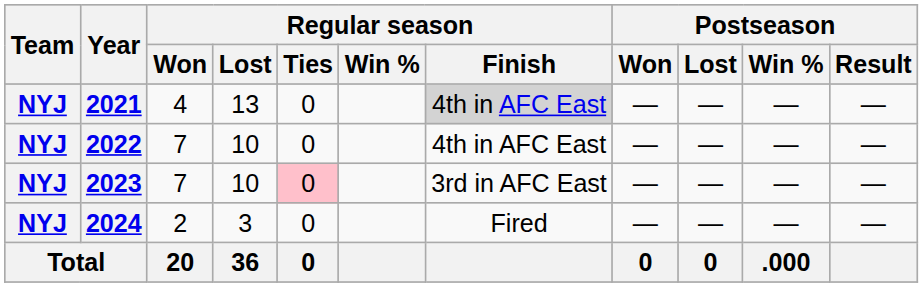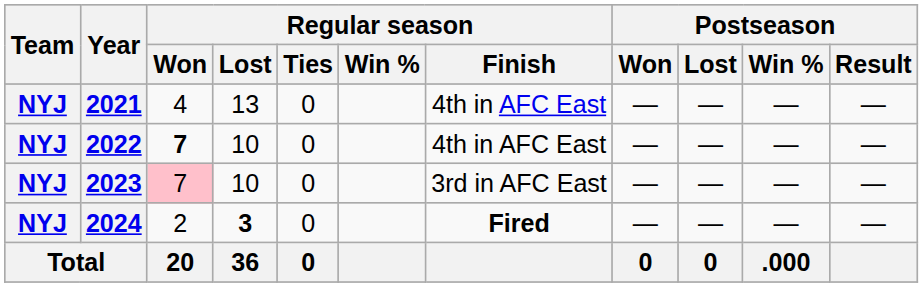(519, 104) lightgrey background -> (519, 104) no background
(180, 144) normal -> (180, 144) bold
(180, 184) no background -> (180, 184) pink background
(308, 184) pink background -> (308, 184) no background
(245, 223) normal -> (245, 223) bold
(519, 223) normal -> (519, 223) bold
